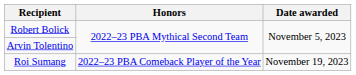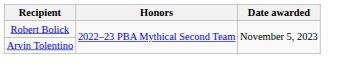- row: (40, 62)
